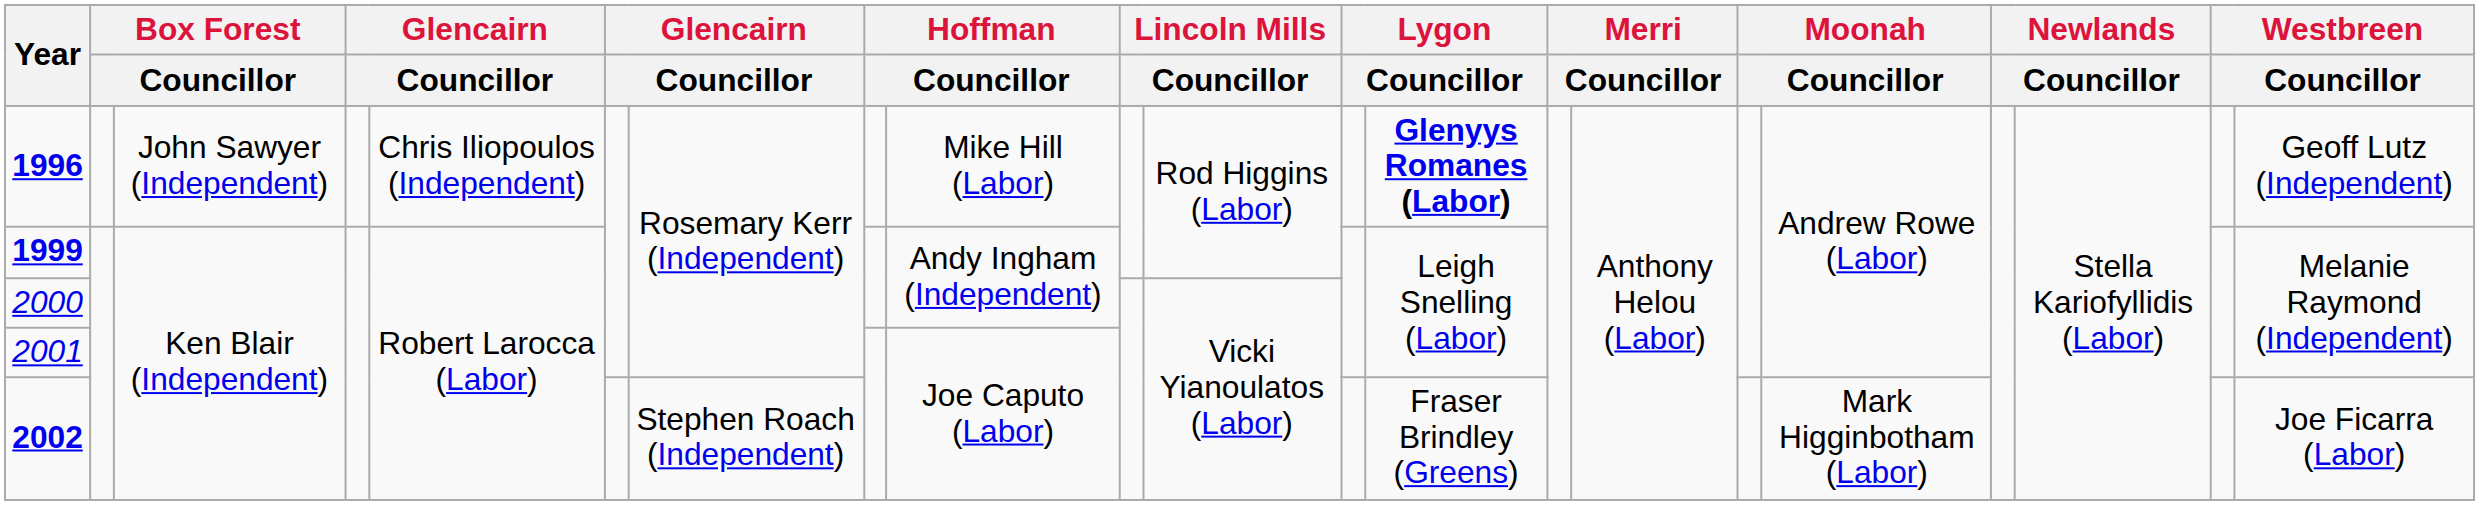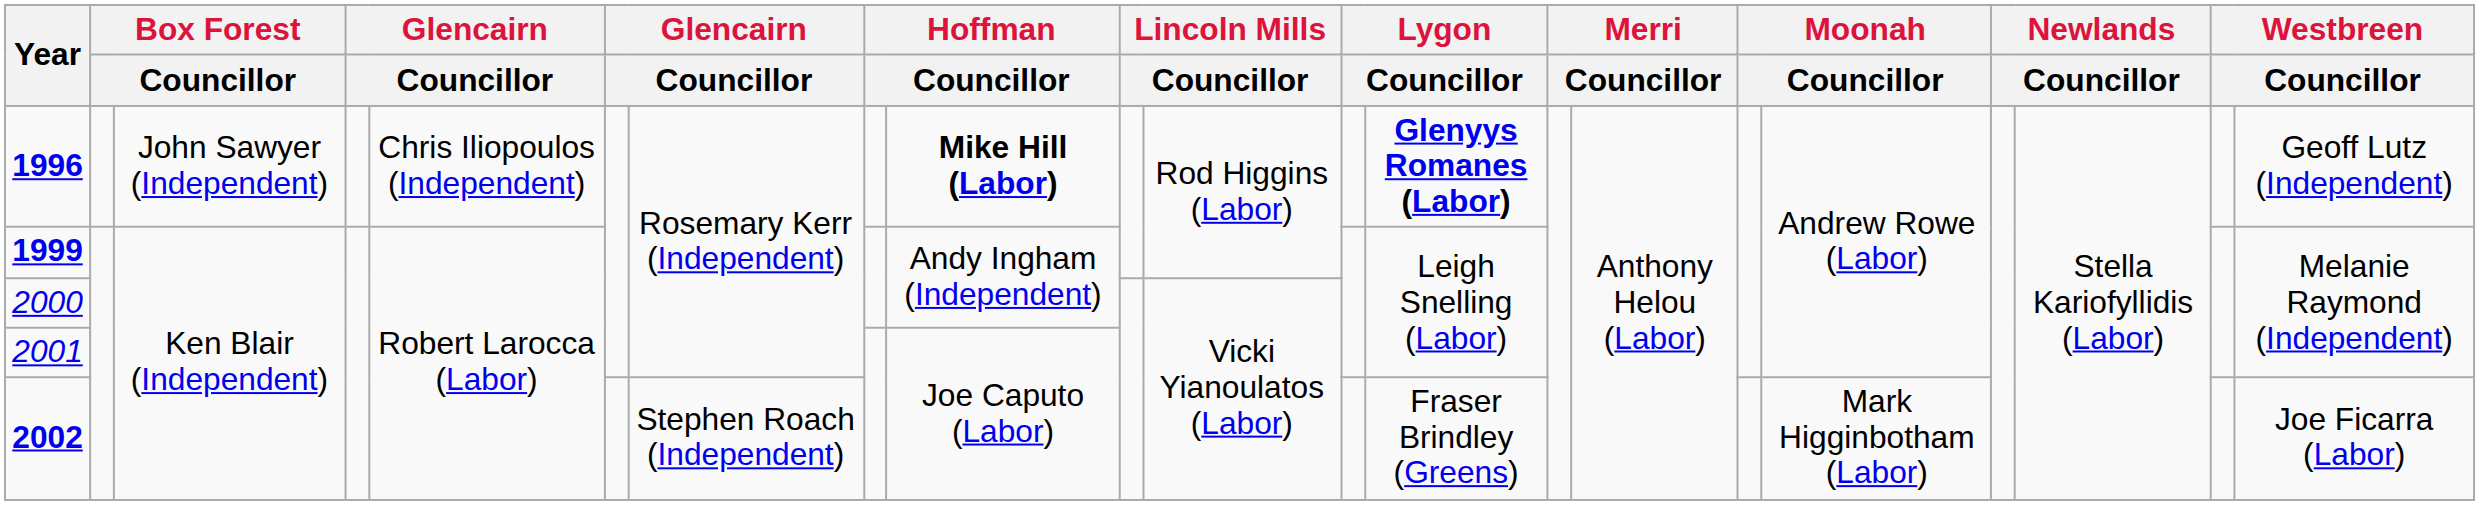(1003, 165) normal -> (1003, 165) bold
